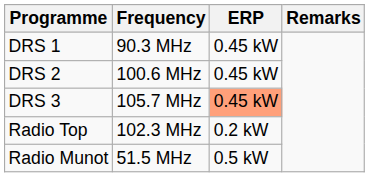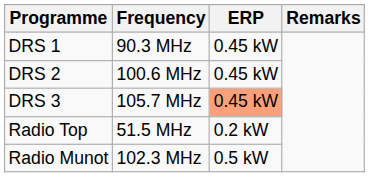(159, 130) 102.3 MHz -> (154, 130) 51.5 MHz
(154, 158) 51.5 MHz -> (159, 158) 102.3 MHz
